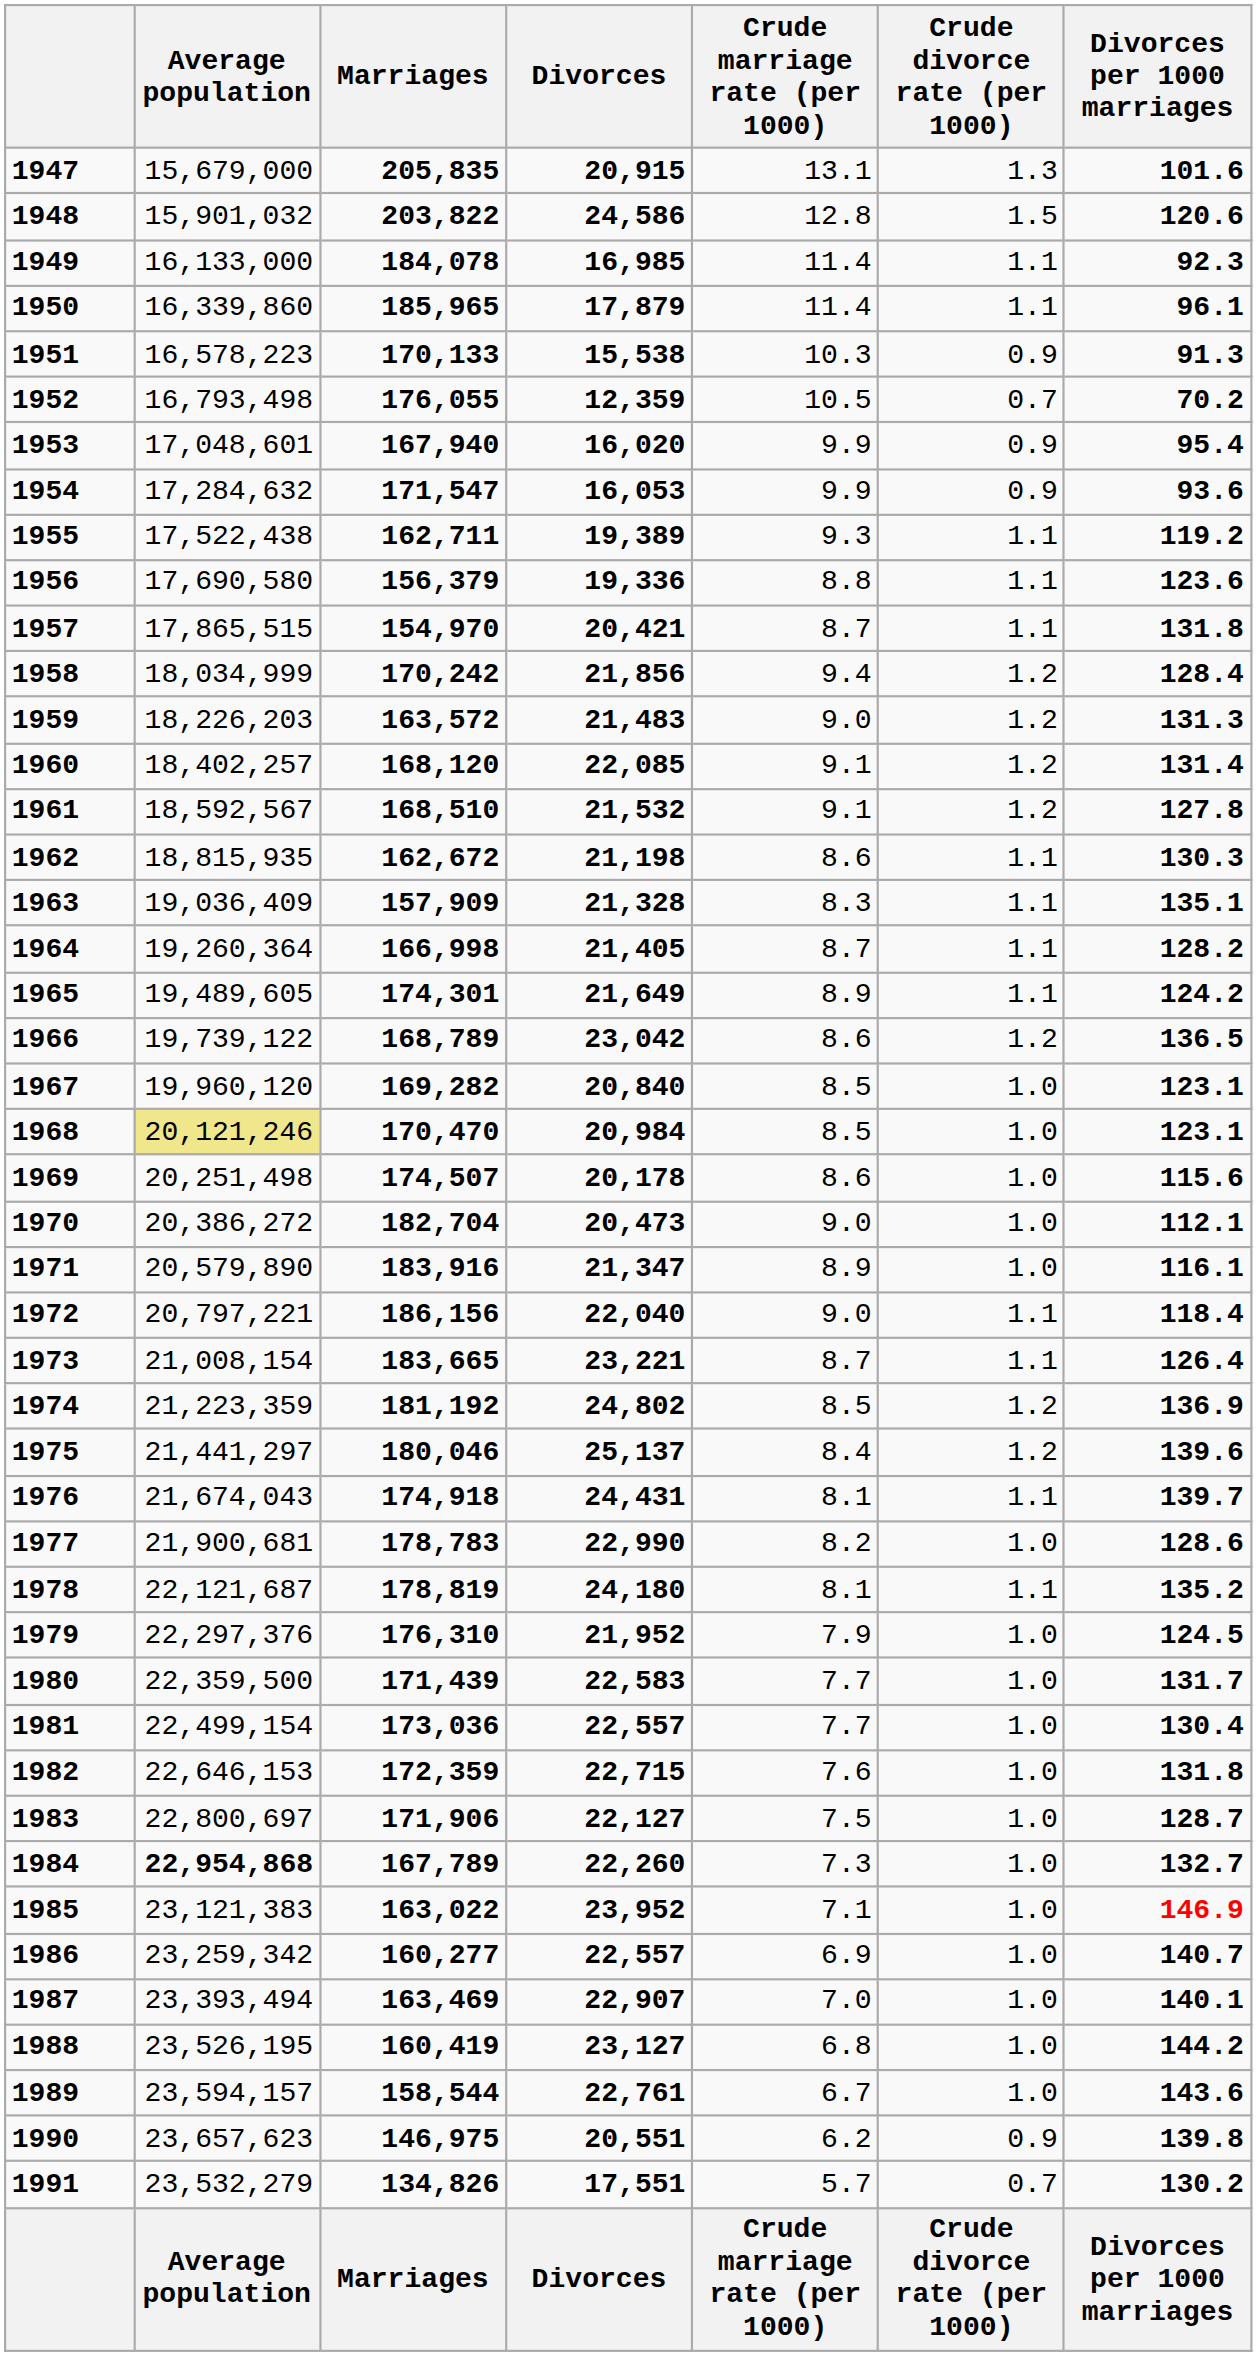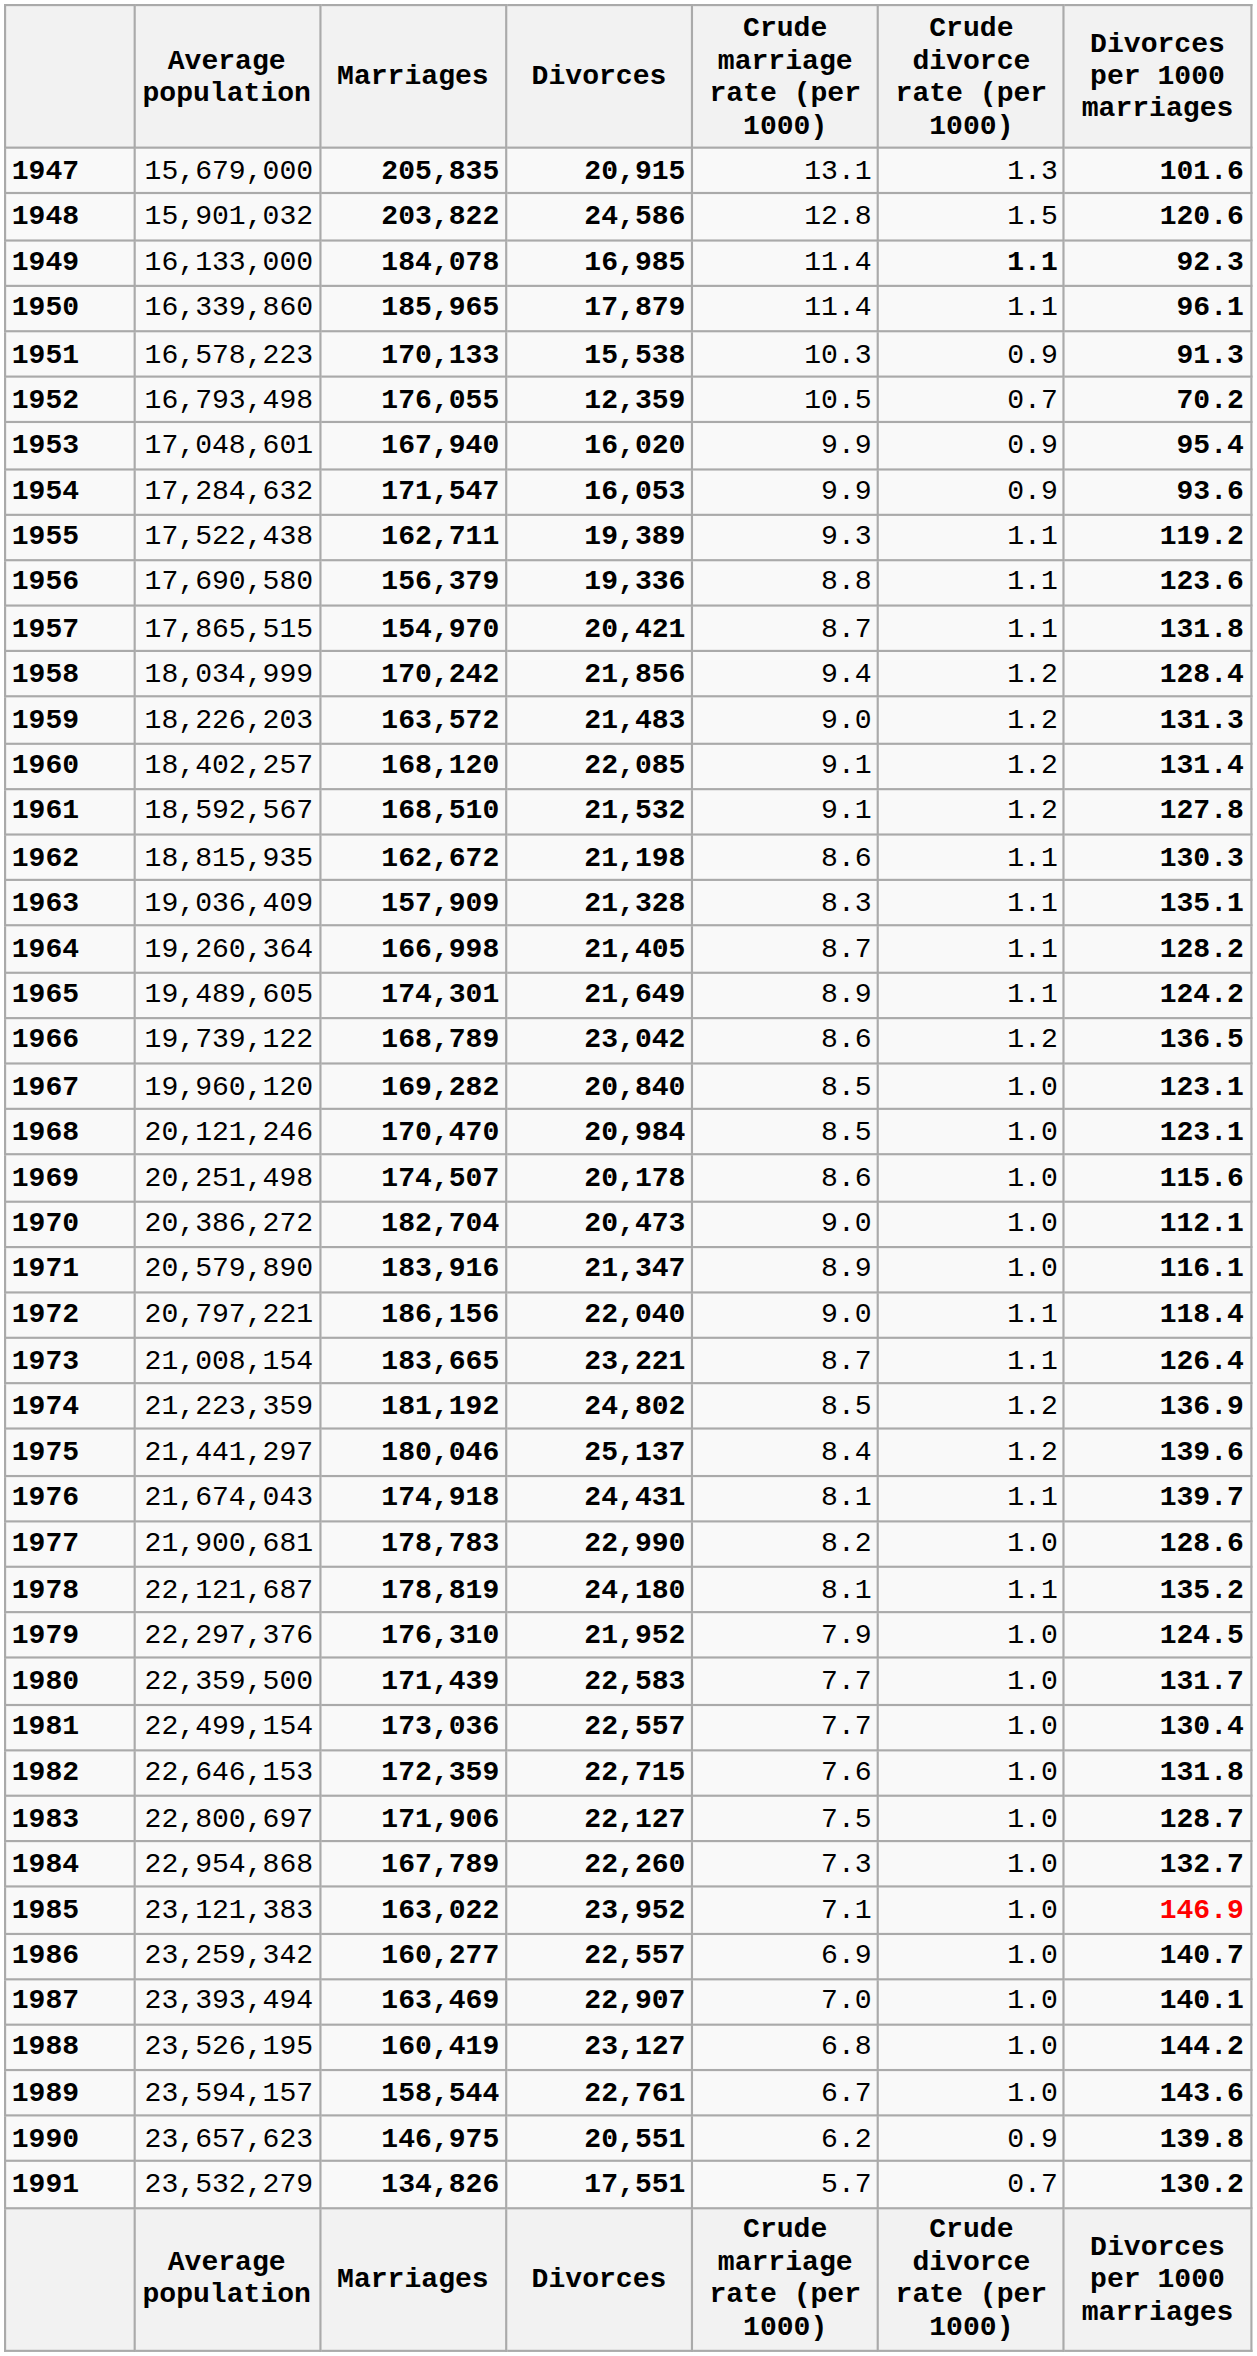(1032, 262) normal -> (1032, 262) bold
(229, 1132) khaki background -> (229, 1132) no background
(229, 1864) bold -> (229, 1864) normal
